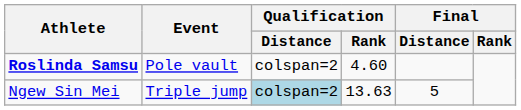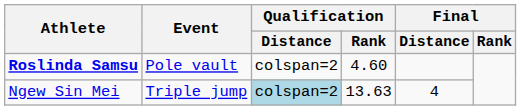(434, 92) 5 -> (434, 92) 4
